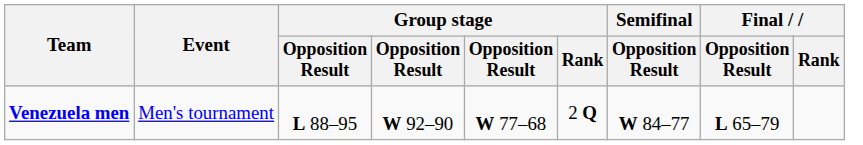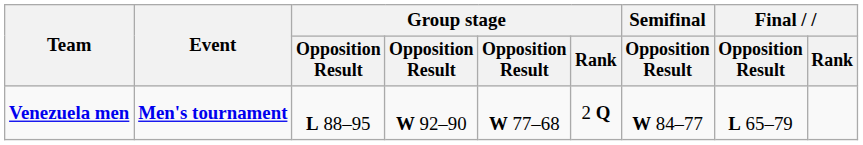(206, 113) normal -> (213, 113) bold
